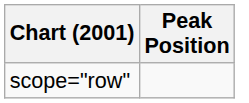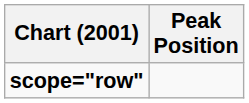(70, 80) normal -> (77, 80) bold
